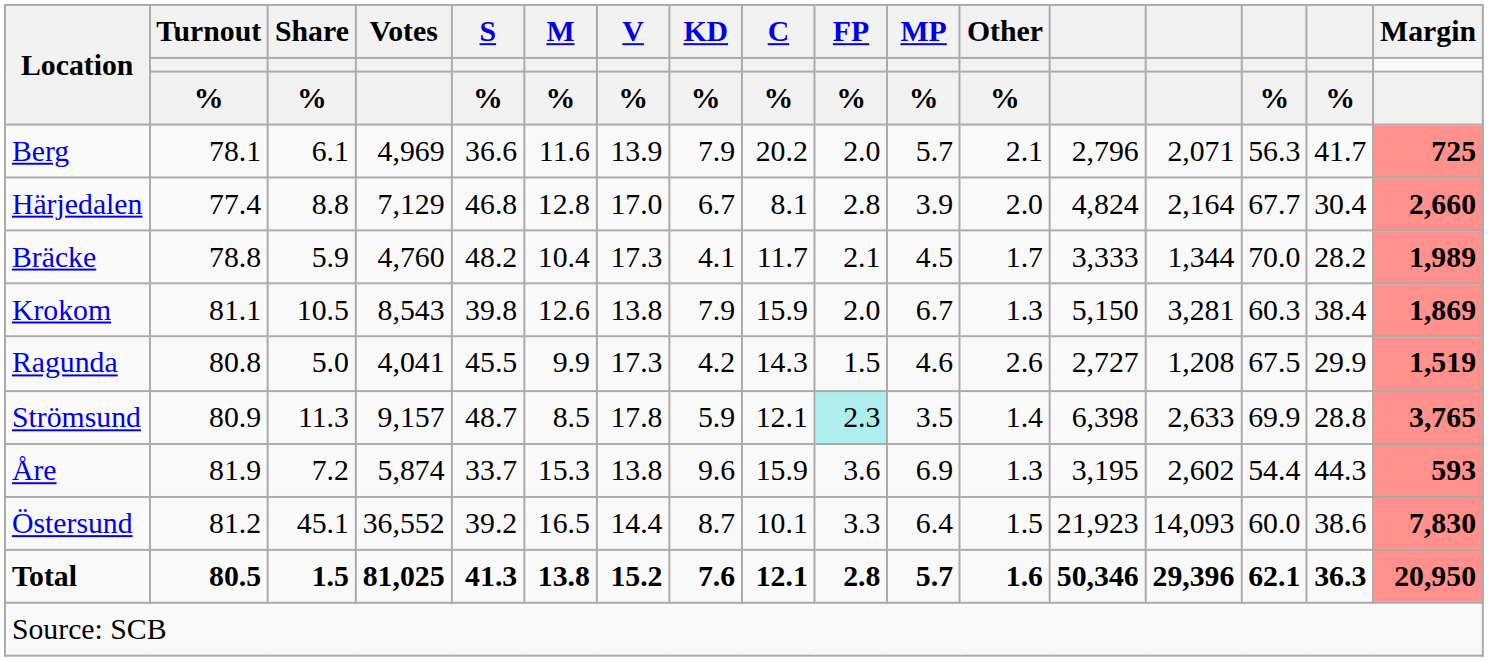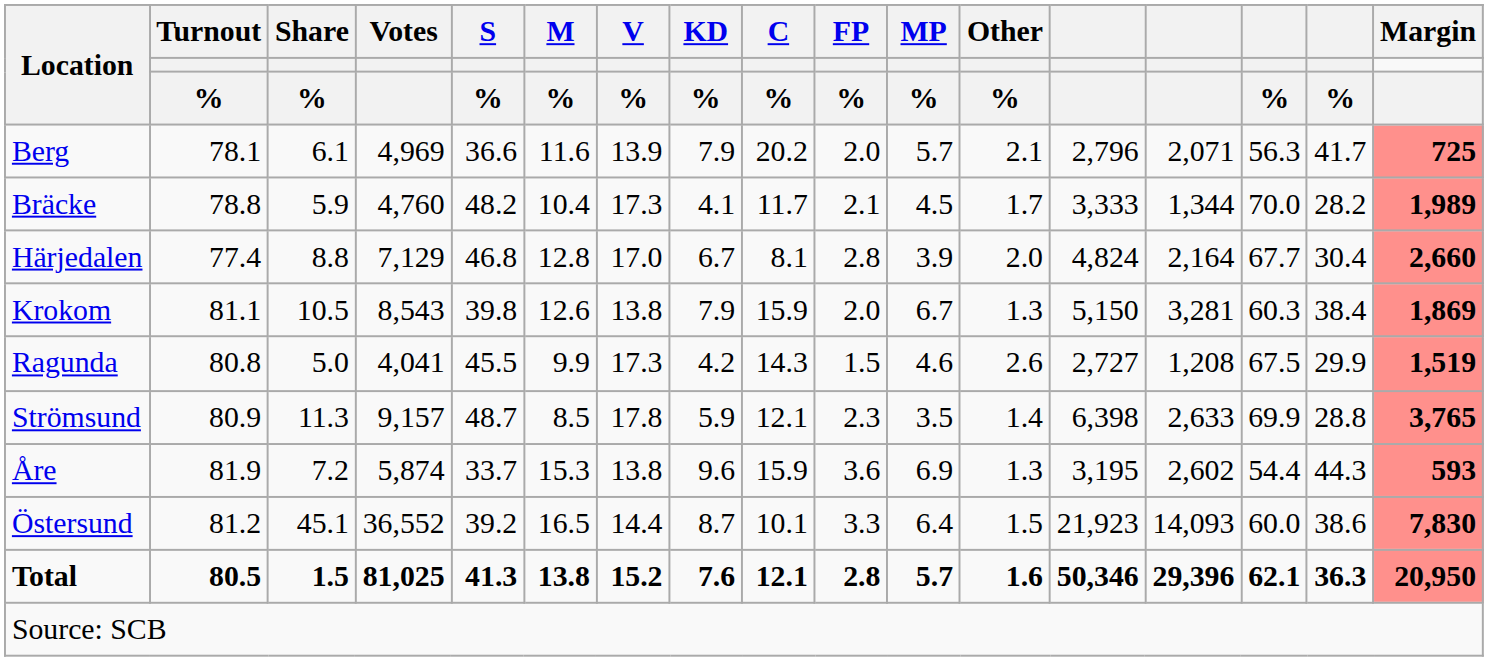rows swapped: (54, 257) <-> (77, 204)
(862, 416) paleturquoise background -> (862, 416) no background
